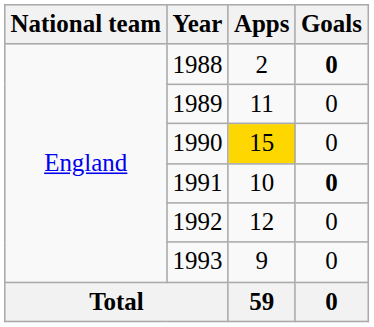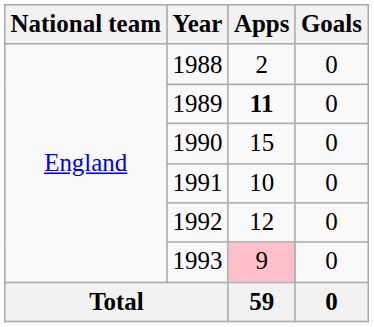(331, 63) bold -> (331, 63) normal
(262, 103) normal -> (262, 103) bold
(262, 143) gold background -> (262, 143) no background
(331, 182) bold -> (331, 182) normal
(262, 261) no background -> (262, 261) pink background
